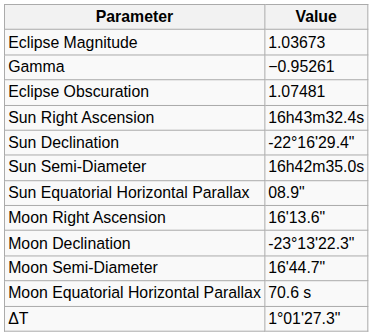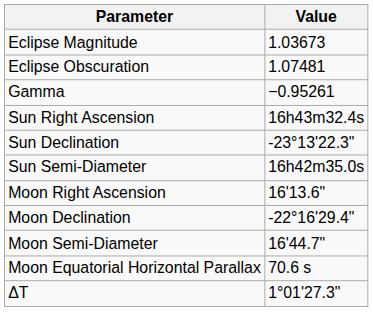rows swapped: (79, 92) <-> (36, 67)
(311, 142) -22°16'29.4" -> (311, 142) -23°13'22.3"
- row: (129, 192)
(311, 243) -23°13'22.3" -> (311, 218) -22°16'29.4"
